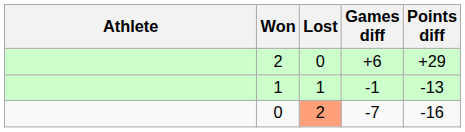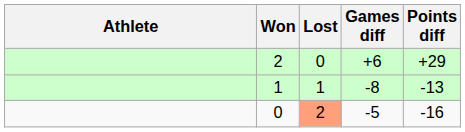(372, 87) -1 -> (372, 87) -8
(372, 113) -7 -> (372, 113) -5
